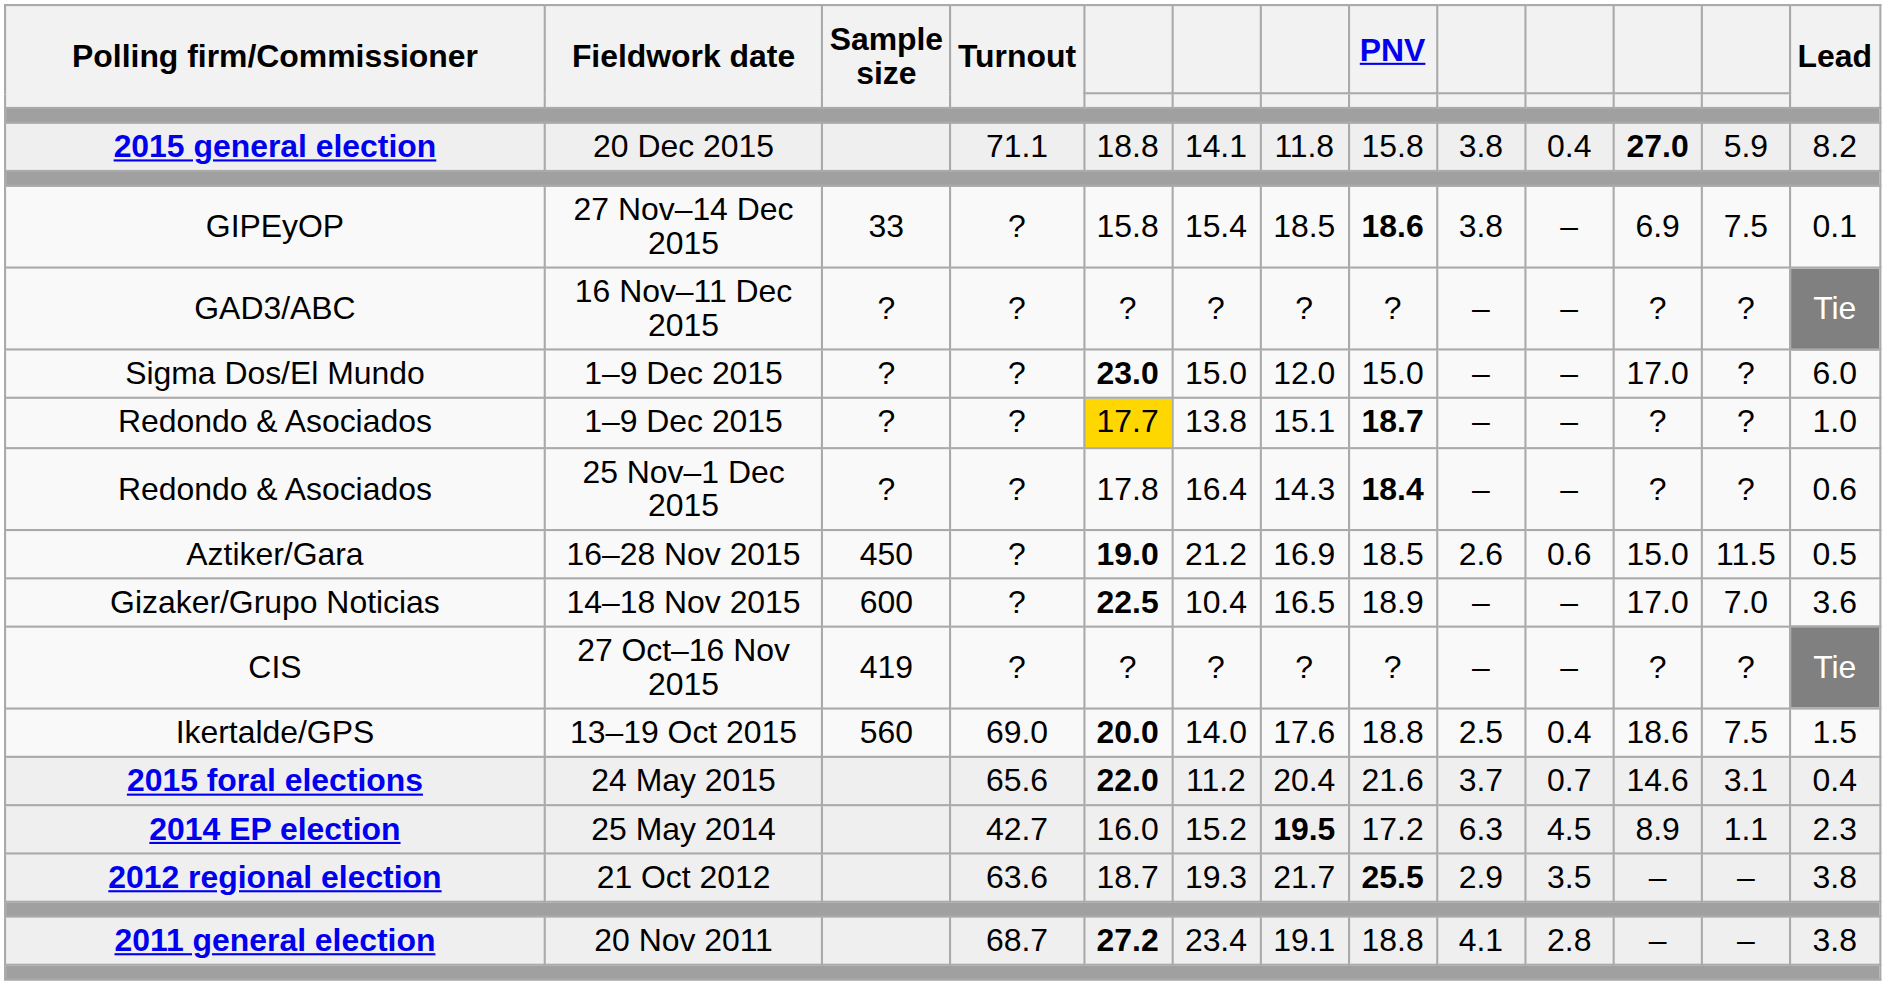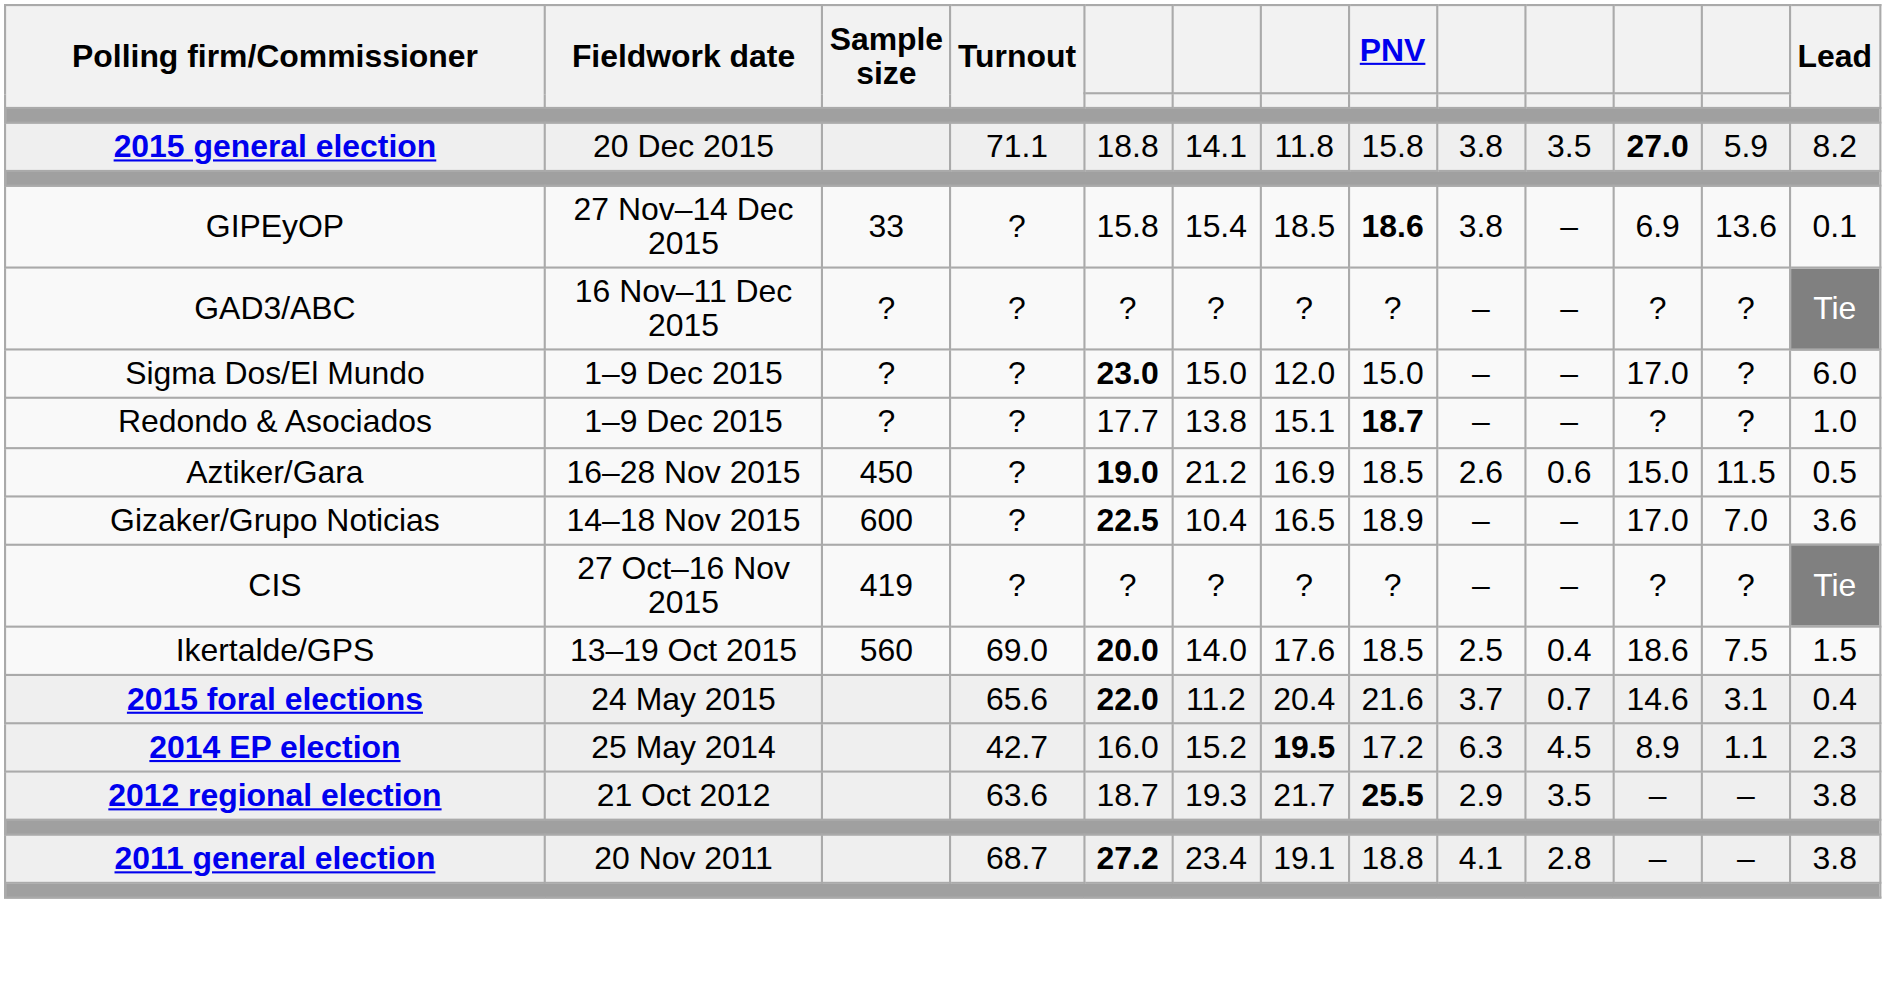(1569, 146) 0.4 -> (1569, 146) 3.5
(1746, 226) 7.5 -> (1746, 226) 13.6
(1128, 422) gold background -> (1128, 422) no background
- row: (275, 487)
(1393, 731) 18.8 -> (1393, 649) 18.5
